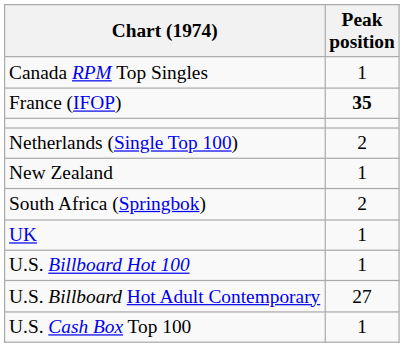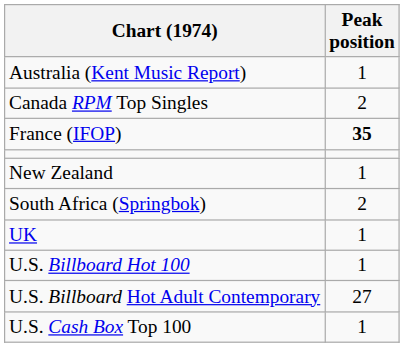+ row: (128, 72)
(362, 72) 1 -> (362, 103) 2
- row: (124, 142)
